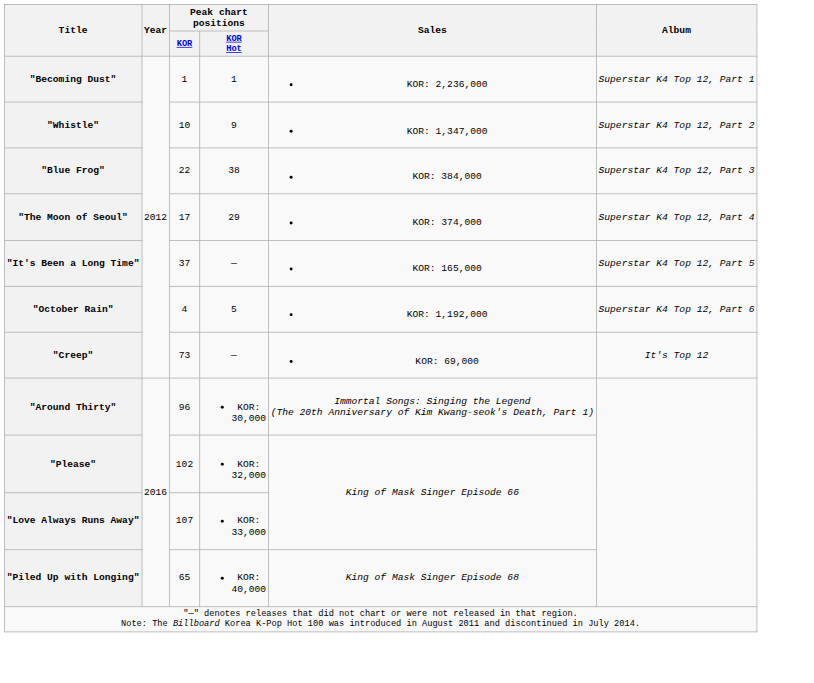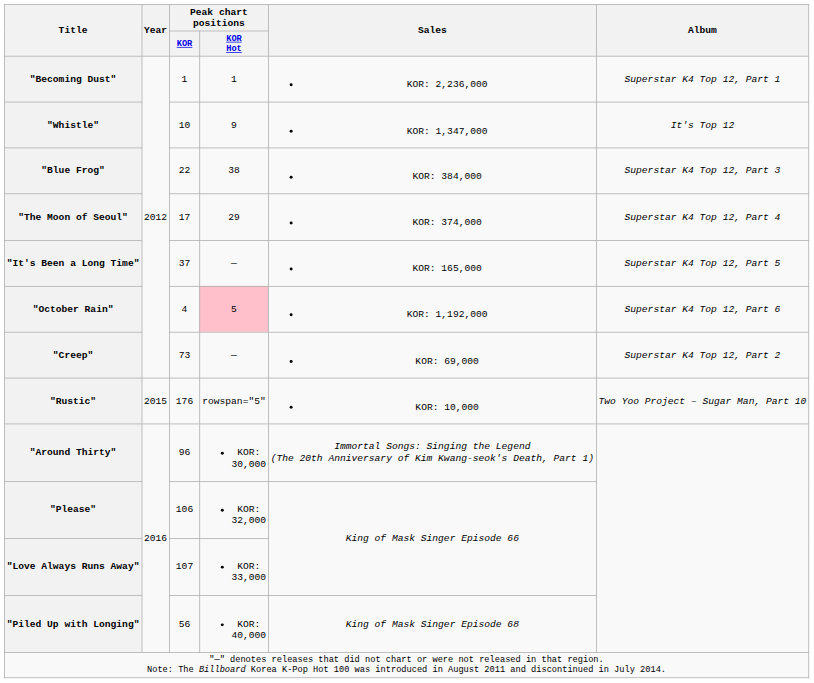(676, 125) Superstar K4 Top 12, Part 2 -> (702, 125) It's Top 12
(234, 309) no background -> (234, 309) pink background
(676, 355) It's Top 12 -> (702, 355) Superstar K4 Top 12, Part 2
+ row: (73, 401)
(184, 464) 102 -> (184, 510) 106
(184, 578) 65 -> (184, 624) 56
